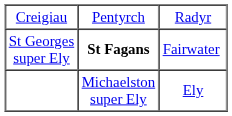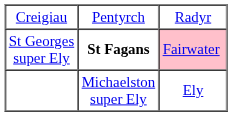(193, 49) no background -> (193, 49) pink background
